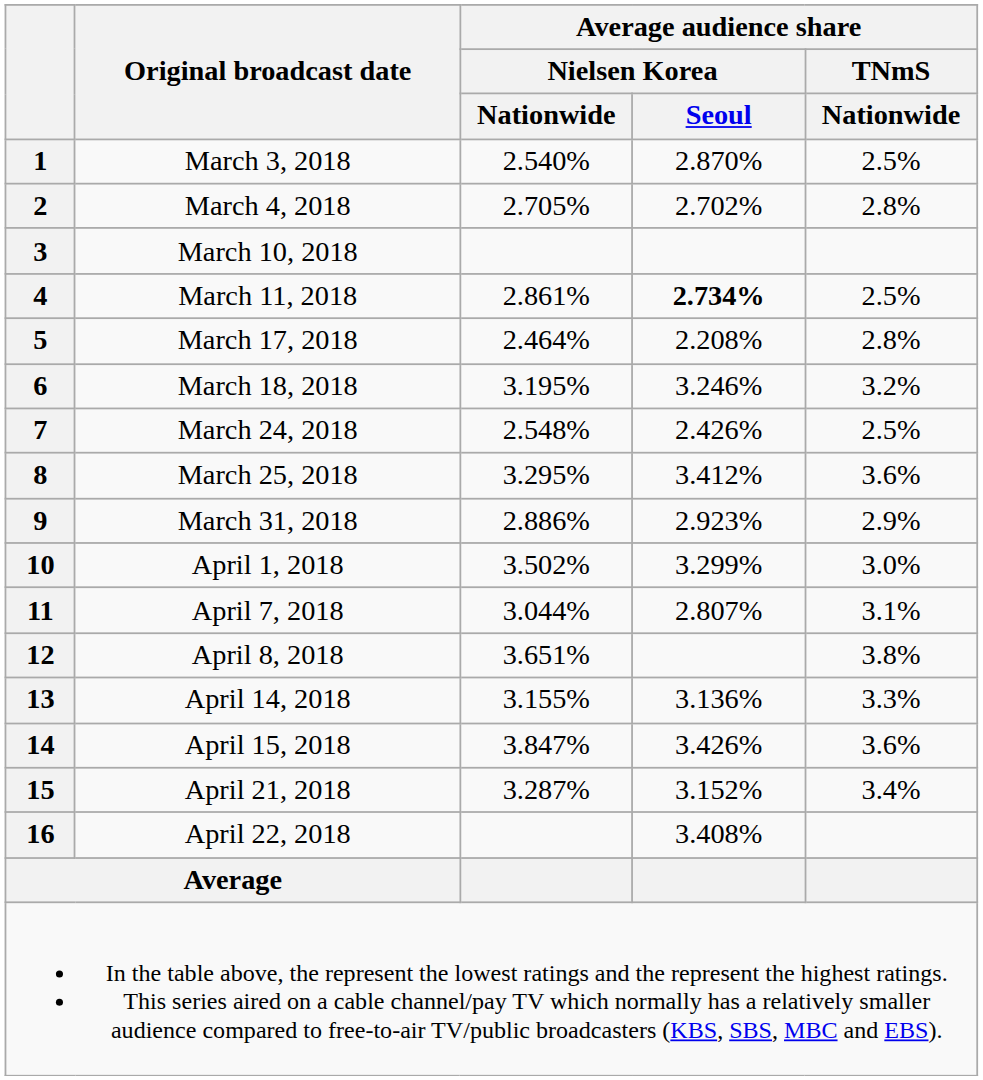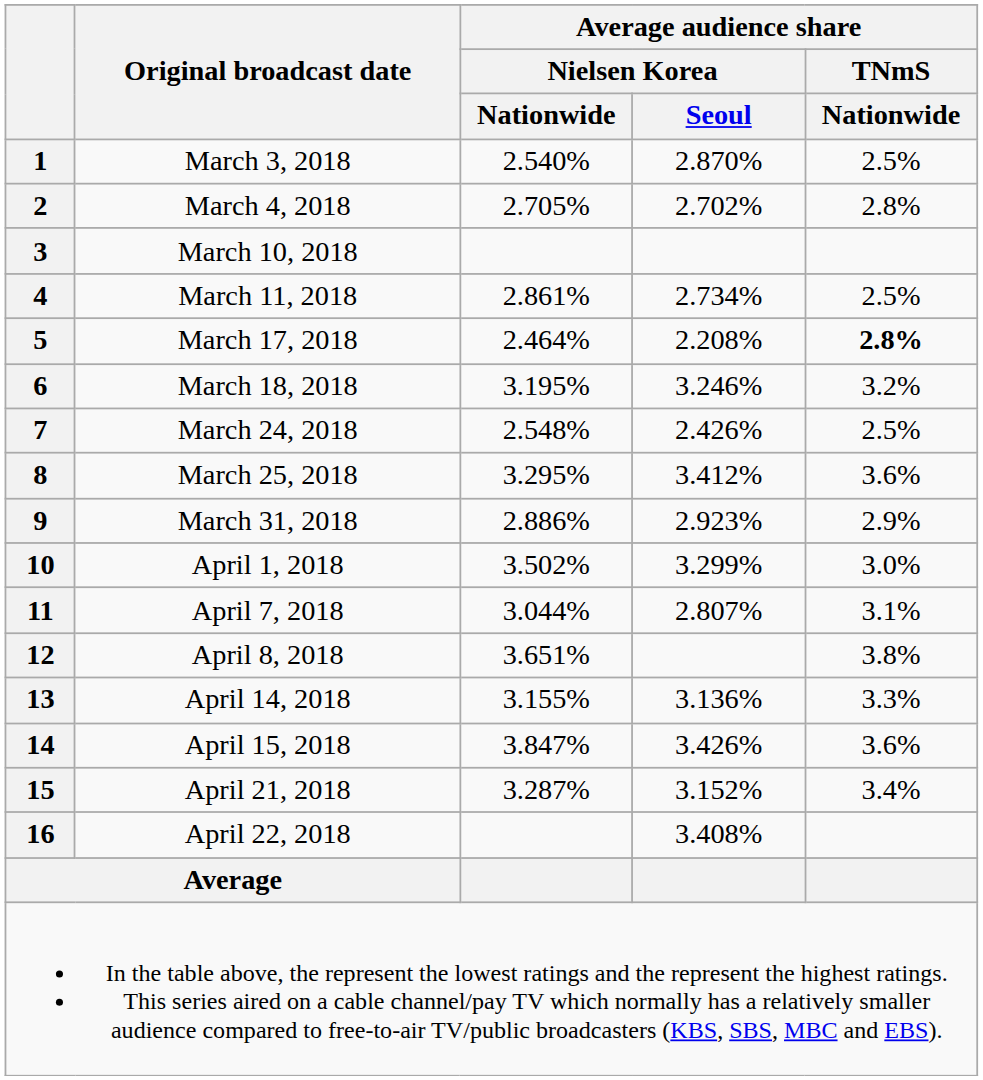(719, 295) bold -> (719, 295) normal
(891, 340) normal -> (891, 340) bold
